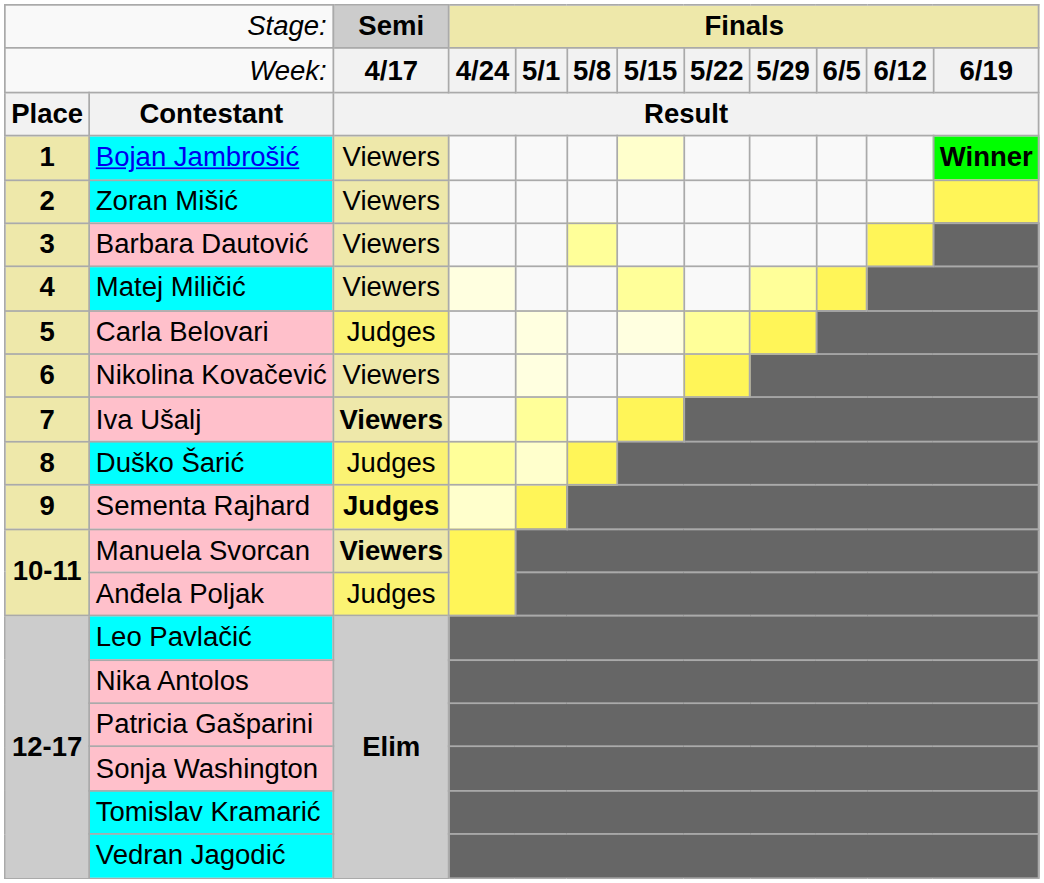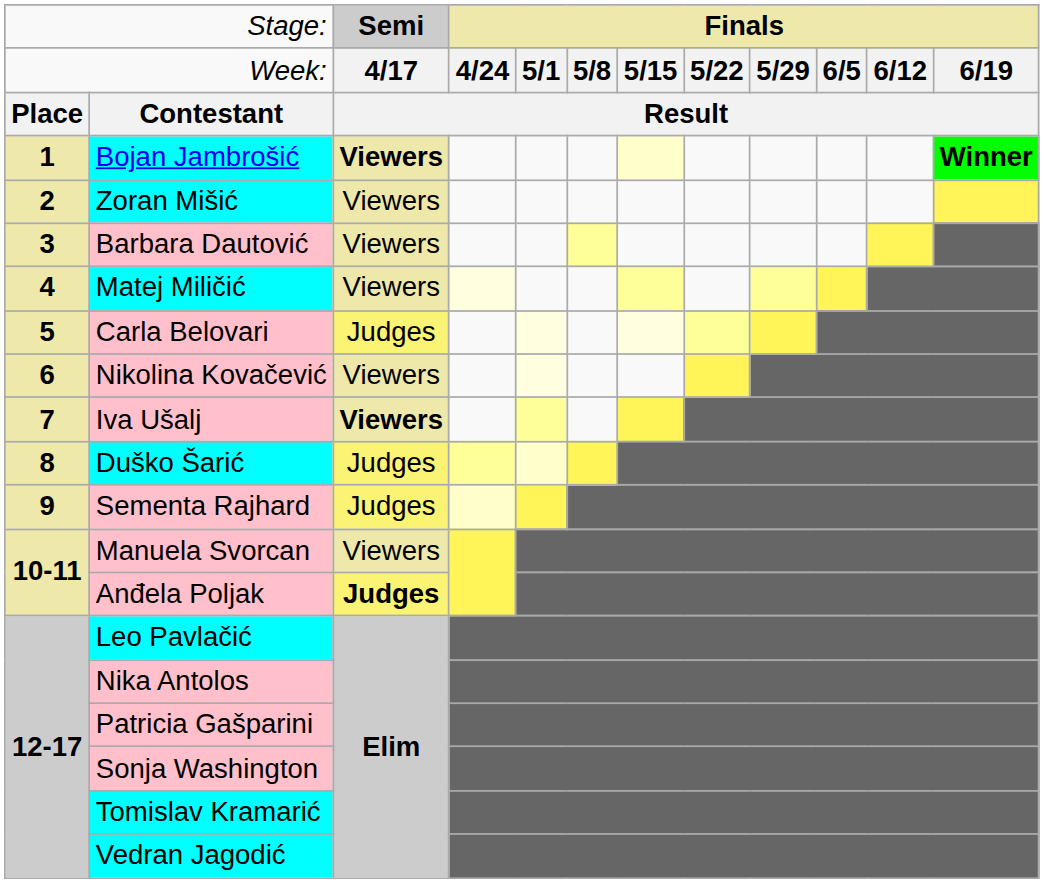(391, 157) normal -> (391, 157) bold
(391, 506) bold -> (391, 506) normal
(391, 550) bold -> (391, 550) normal
(391, 593) normal -> (391, 593) bold
